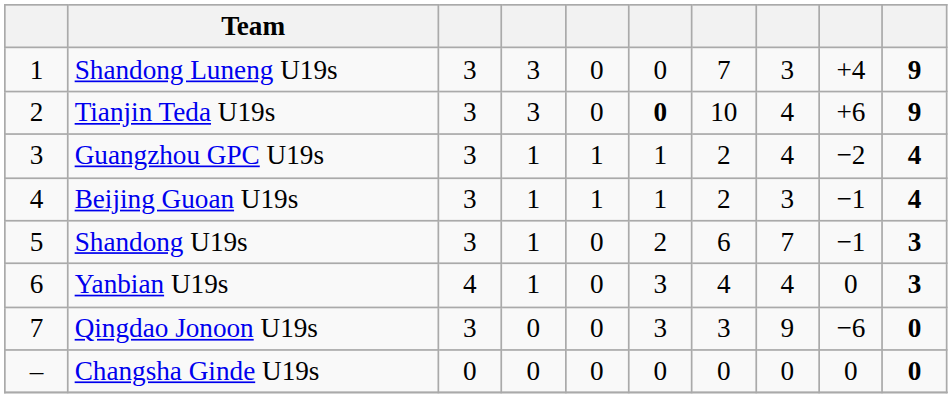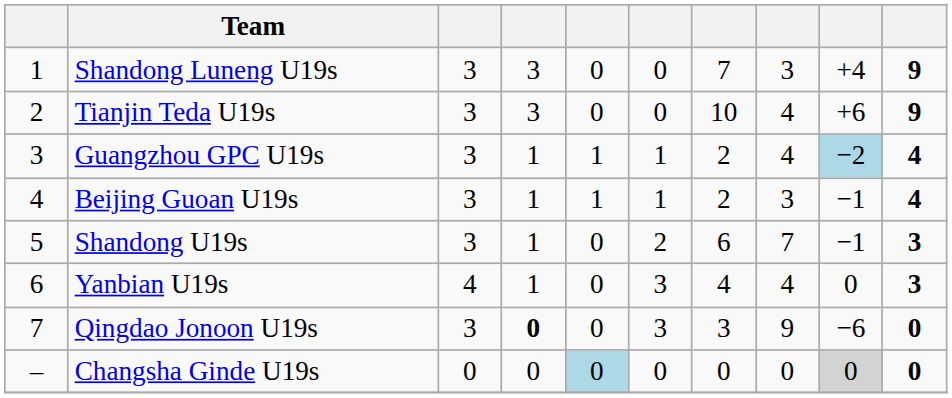(660, 112) bold -> (660, 112) normal
(851, 155) no background -> (851, 155) lightblue background
(533, 328) normal -> (533, 328) bold
(597, 371) no background -> (597, 371) lightblue background
(851, 371) no background -> (851, 371) lightgrey background
